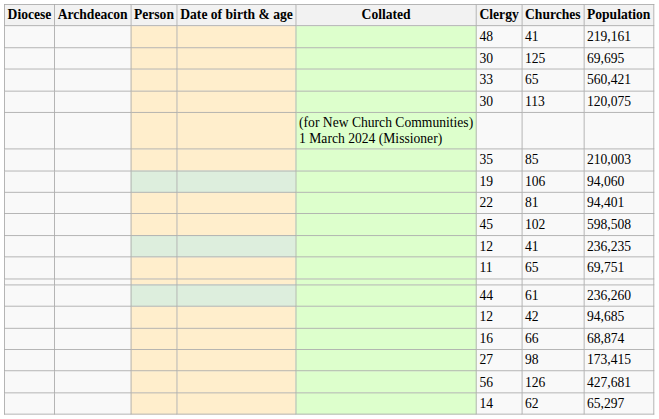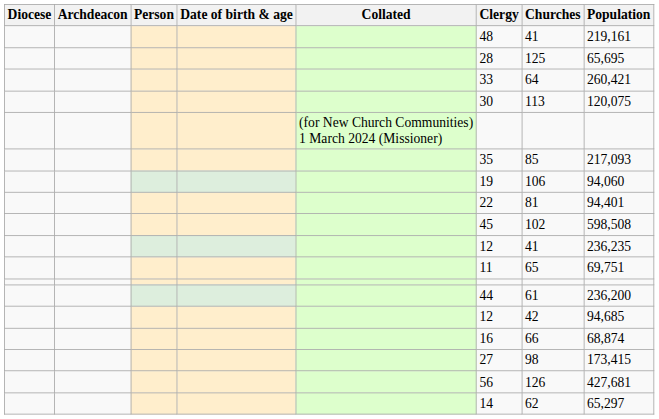(486, 58) 30 -> (486, 58) 28
(606, 58) 69,695 -> (606, 58) 65,695
(532, 79) 65 -> (532, 79) 64
(609, 79) 560,421 -> (609, 79) 260,421
(609, 159) 210,003 -> (609, 159) 217,093
(609, 295) 236,260 -> (609, 295) 236,200
